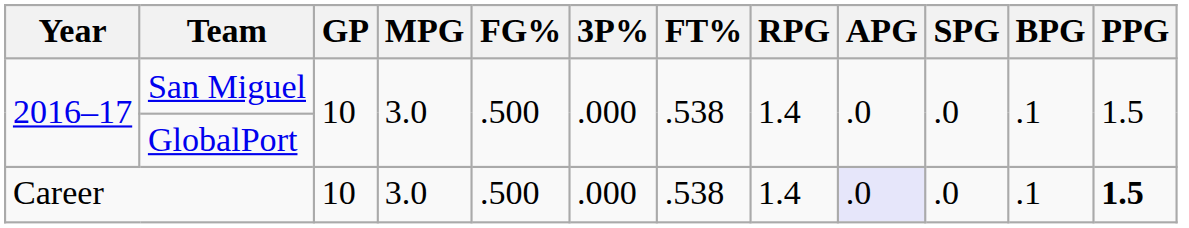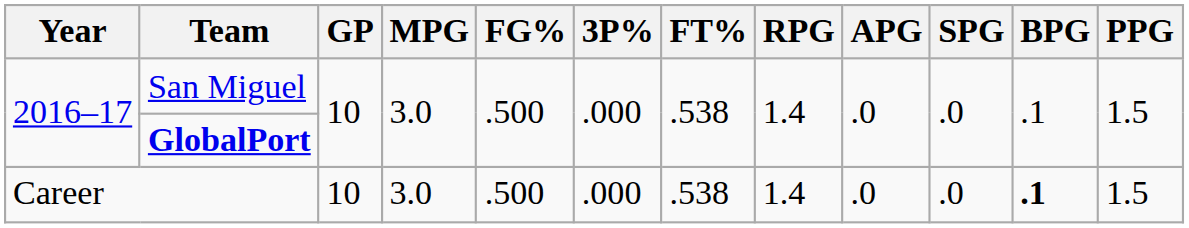(223, 139) normal -> (229, 139) bold
(859, 193) lavender background -> (863, 193) no background
(1028, 193) normal -> (1033, 193) bold
(1122, 193) bold -> (1127, 193) normal
